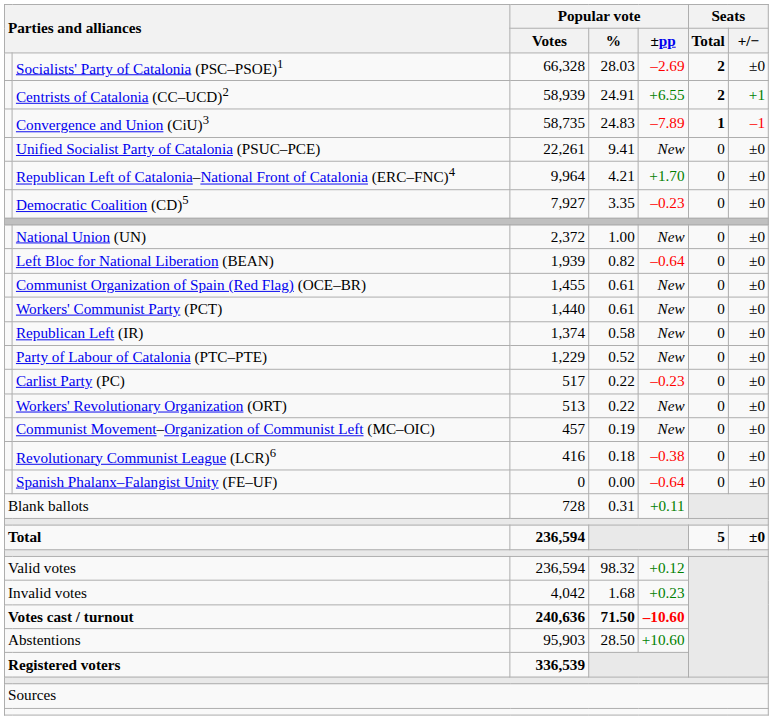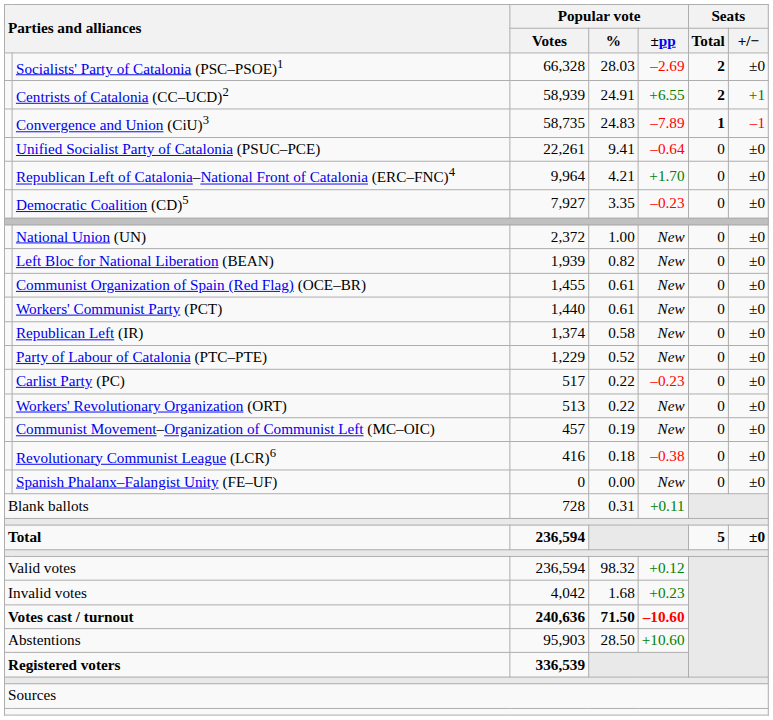(671, 149) New -> (667, 149) –0.64
(667, 261) –0.64 -> (671, 261) New
(667, 482) –0.64 -> (671, 482) New
